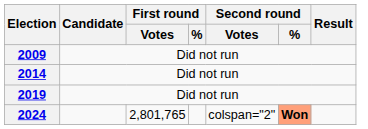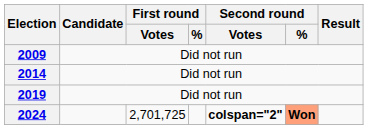(157, 114) 2,801,765 -> (157, 114) 2,701,725
(242, 114) normal -> (245, 114) bold
